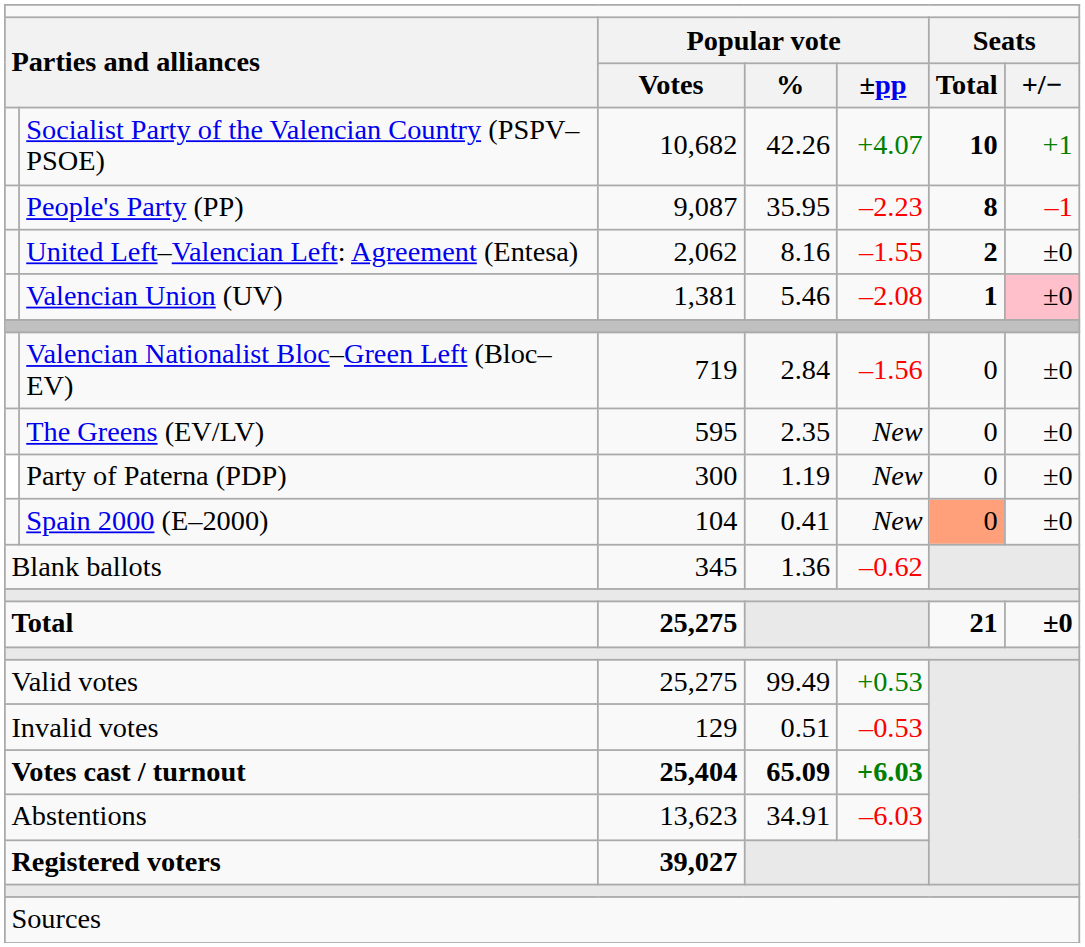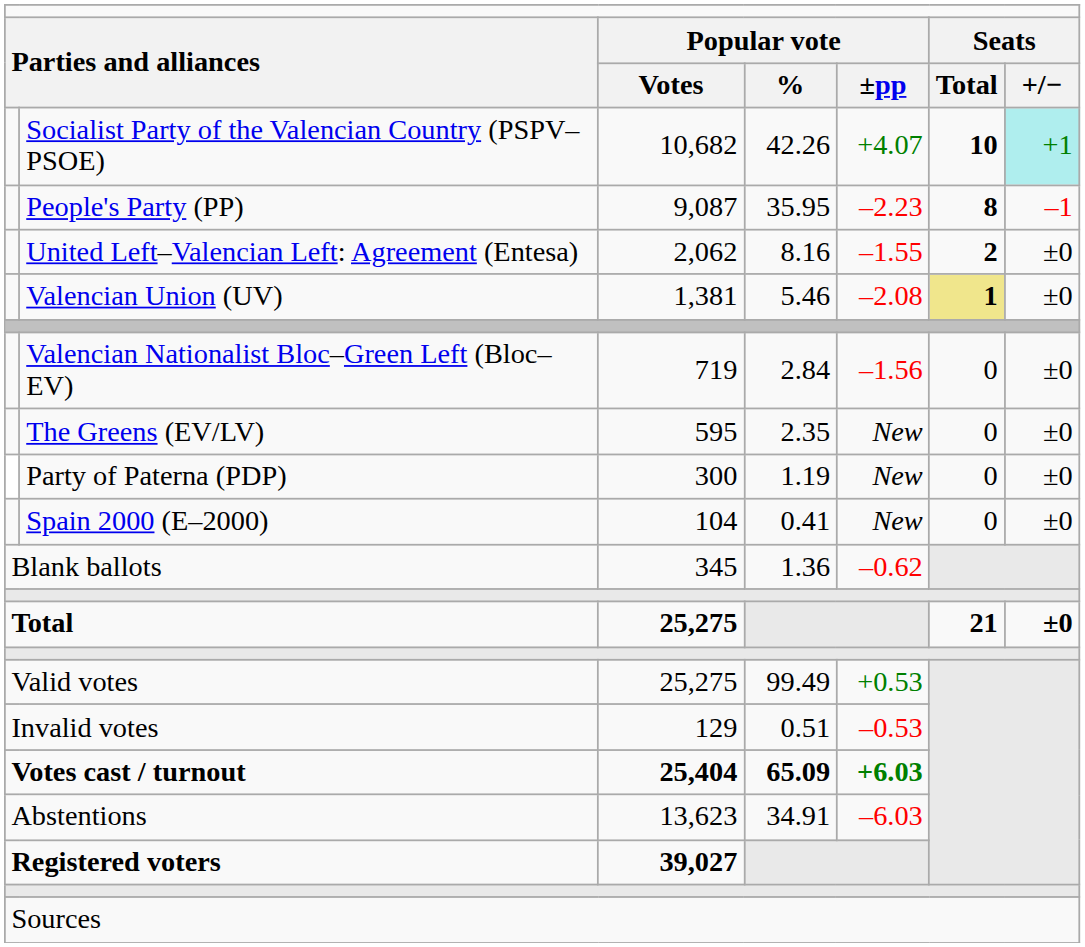(1058, 145) no background -> (1058, 145) paleturquoise background
(991, 296) no background -> (991, 296) khaki background
(1058, 296) pink background -> (1058, 296) no background
(991, 521) lightsalmon background -> (991, 521) no background
